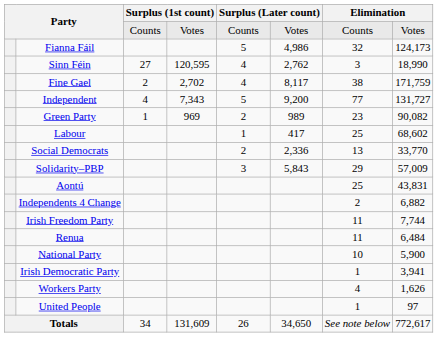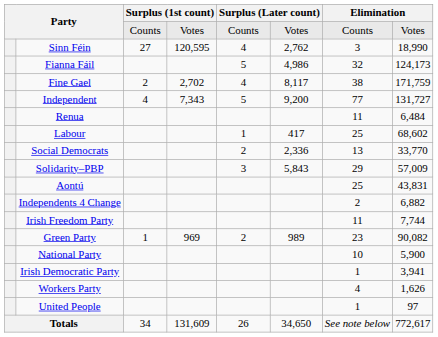rows swapped: (70, 64) <-> (70, 47)
rows swapped: (70, 116) <-> (70, 237)
